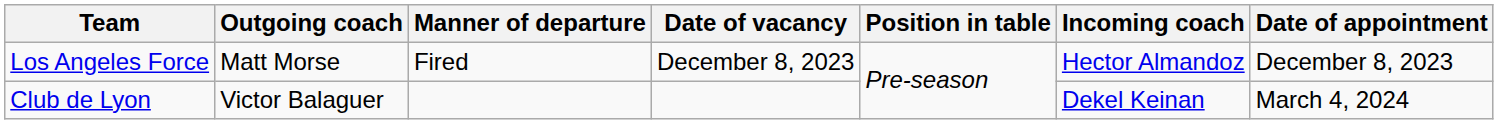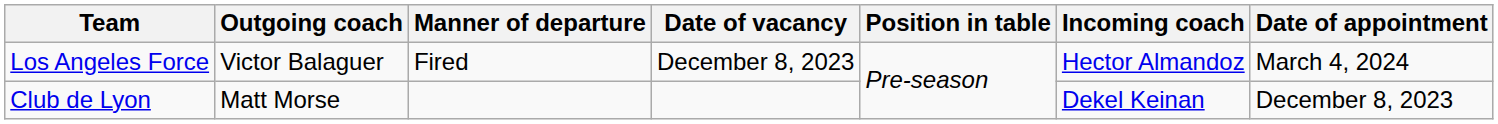(280, 61) Matt Morse -> (302, 61) Victor Balaguer
(1354, 61) December 8, 2023 -> (1332, 61) March 4, 2024
(302, 99) Victor Balaguer -> (280, 99) Matt Morse
(1332, 99) March 4, 2024 -> (1354, 99) December 8, 2023
